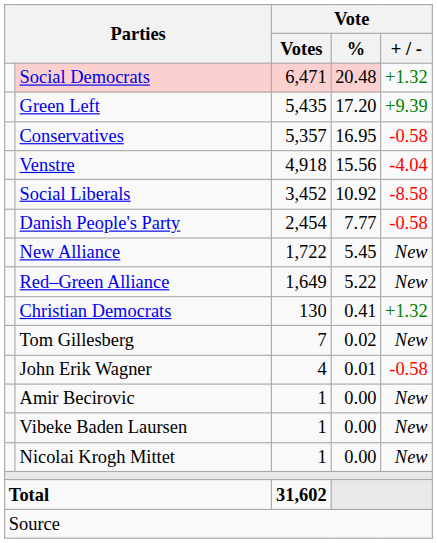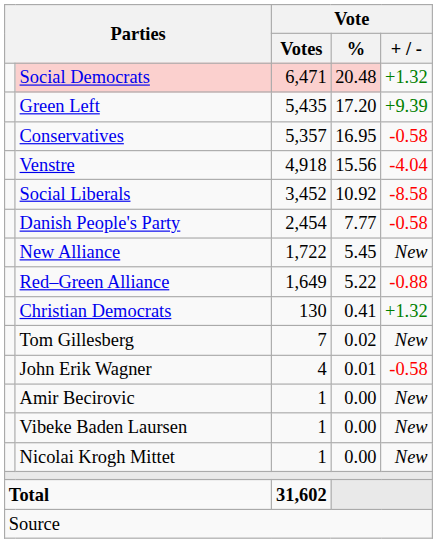(411, 281) New -> (408, 281) -0.88
